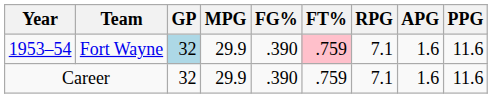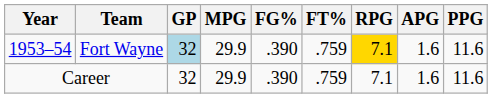(331, 49) pink background -> (331, 49) no background
(382, 49) no background -> (382, 49) gold background
